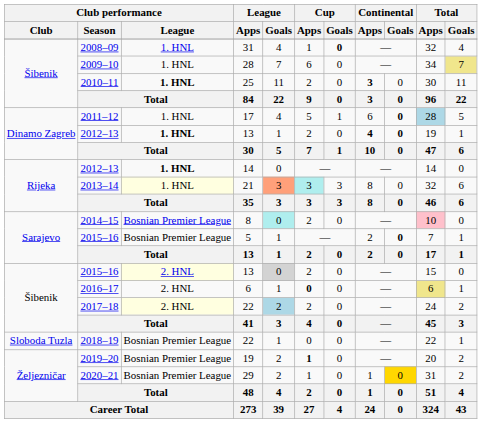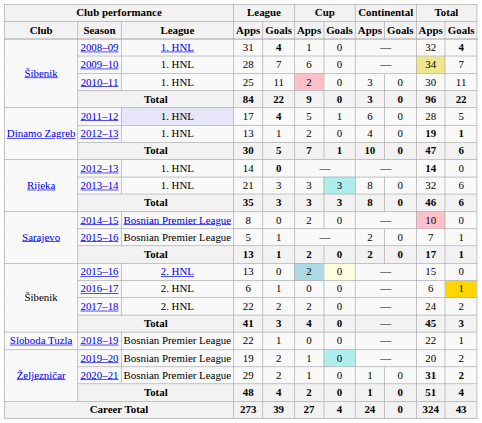(279, 47) normal -> (279, 47) bold
(339, 47) bold -> (339, 47) normal
(461, 47) normal -> (461, 47) bold
(431, 64) no background -> (431, 64) khaki background
(461, 64) khaki background -> (461, 64) no background
(177, 82) bold -> (177, 82) normal
(309, 82) no background -> (309, 82) pink background
(370, 82) bold -> (370, 82) normal
(177, 116) no background -> (177, 116) lavender background
(279, 116) normal -> (279, 116) bold
(400, 116) bold -> (400, 116) normal
(431, 116) lightblue background -> (431, 116) no background
(177, 133) bold -> (177, 133) normal
(370, 133) bold -> (370, 133) normal
(400, 133) bold -> (400, 133) normal
(431, 133) normal -> (431, 133) bold
(461, 133) normal -> (461, 133) bold
(177, 168) bold -> (177, 168) normal
(279, 168) normal -> (279, 168) bold
(431, 168) normal -> (431, 168) bold
(177, 185) lightyellow background -> (177, 185) no background
(279, 185) lightsalmon background -> (279, 185) no background
(309, 185) paleturquoise background -> (309, 185) no background
(339, 185) no background -> (339, 185) paleturquoise background
(279, 220) paleturquoise background -> (279, 220) no background
(400, 237) bold -> (400, 237) normal
(177, 271) lightyellow background -> (177, 271) no background
(279, 271) lightgrey background -> (279, 271) no background
(309, 271) no background -> (309, 271) lightblue background
(339, 271) no background -> (339, 271) lightyellow background
(309, 289) bold -> (309, 289) normal
(431, 289) khaki background -> (431, 289) no background
(461, 289) no background -> (461, 289) gold background
(177, 306) lightyellow background -> (177, 306) no background
(279, 306) lightblue background -> (279, 306) no background
(309, 358) bold -> (309, 358) normal
(339, 358) no background -> (339, 358) paleturquoise background
(400, 375) gold background -> (400, 375) no background
(431, 375) normal -> (431, 375) bold
(461, 375) normal -> (461, 375) bold
